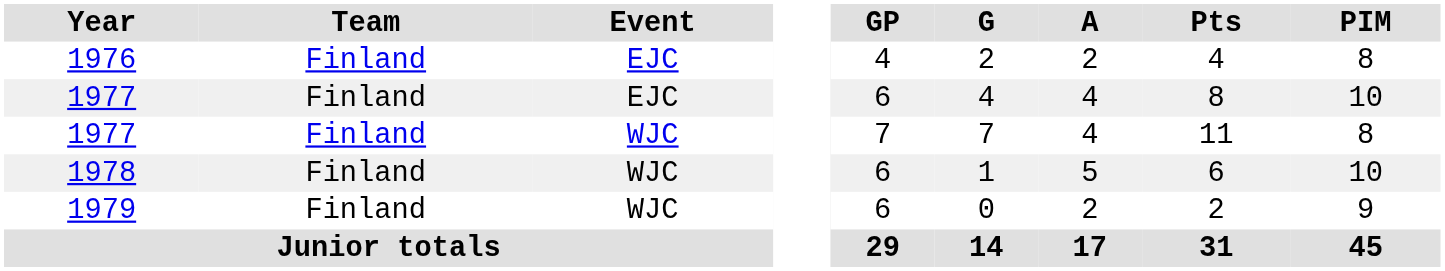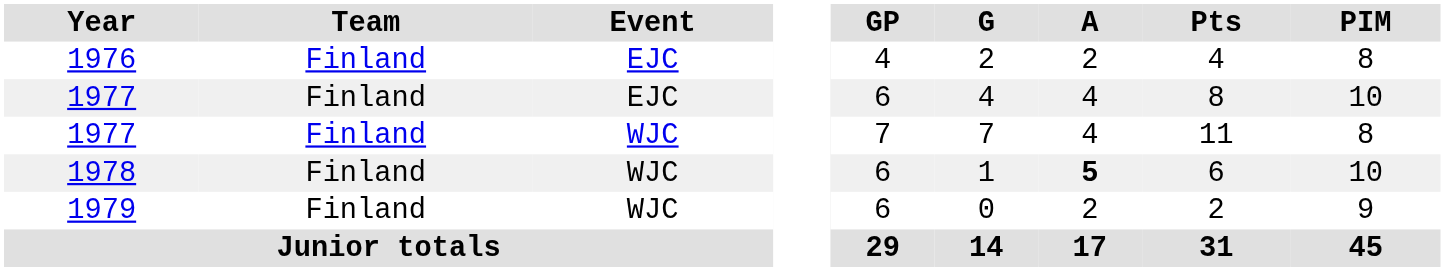(1090, 173) normal -> (1090, 173) bold
